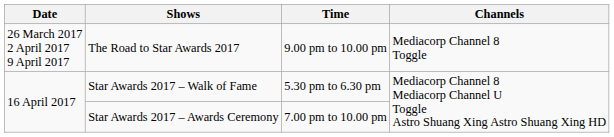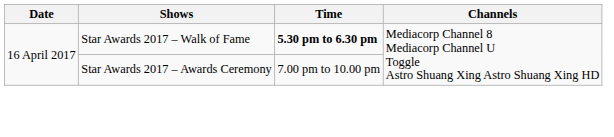- row: (164, 47)
(333, 86) normal -> (327, 39) bold
